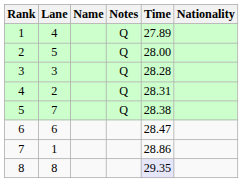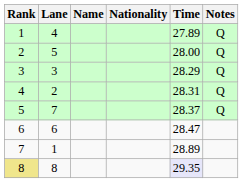columns swapped: (206, 14) <-> (124, 14)
(157, 71) 28.28 -> (187, 71) 28.29
(157, 110) 28.38 -> (187, 110) 28.37
(157, 149) 28.86 -> (187, 149) 28.89
(21, 168) no background -> (21, 168) khaki background
